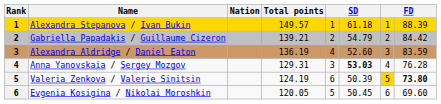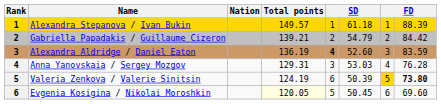(332, 52) normal -> (332, 52) bold
(360, 65) bold -> (360, 65) normal
(294, 92) no background -> (294, 92) lightyellow background
